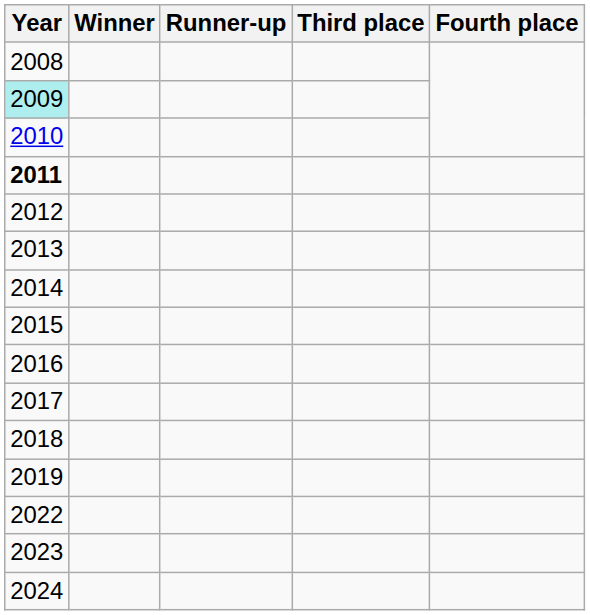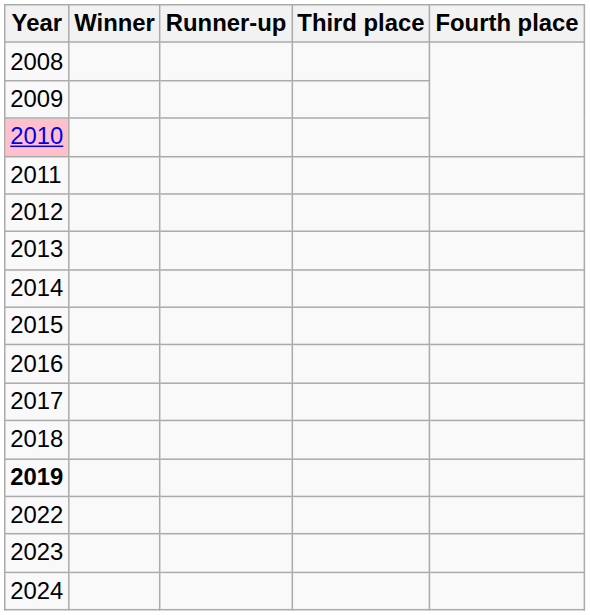(37, 99) paleturquoise background -> (37, 99) no background
(37, 136) no background -> (37, 136) pink background
(36, 174) bold -> (36, 174) normal
(37, 477) normal -> (37, 477) bold
